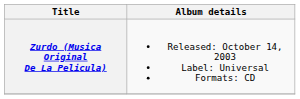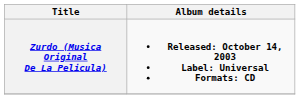(211, 62) normal -> (211, 62) bold
